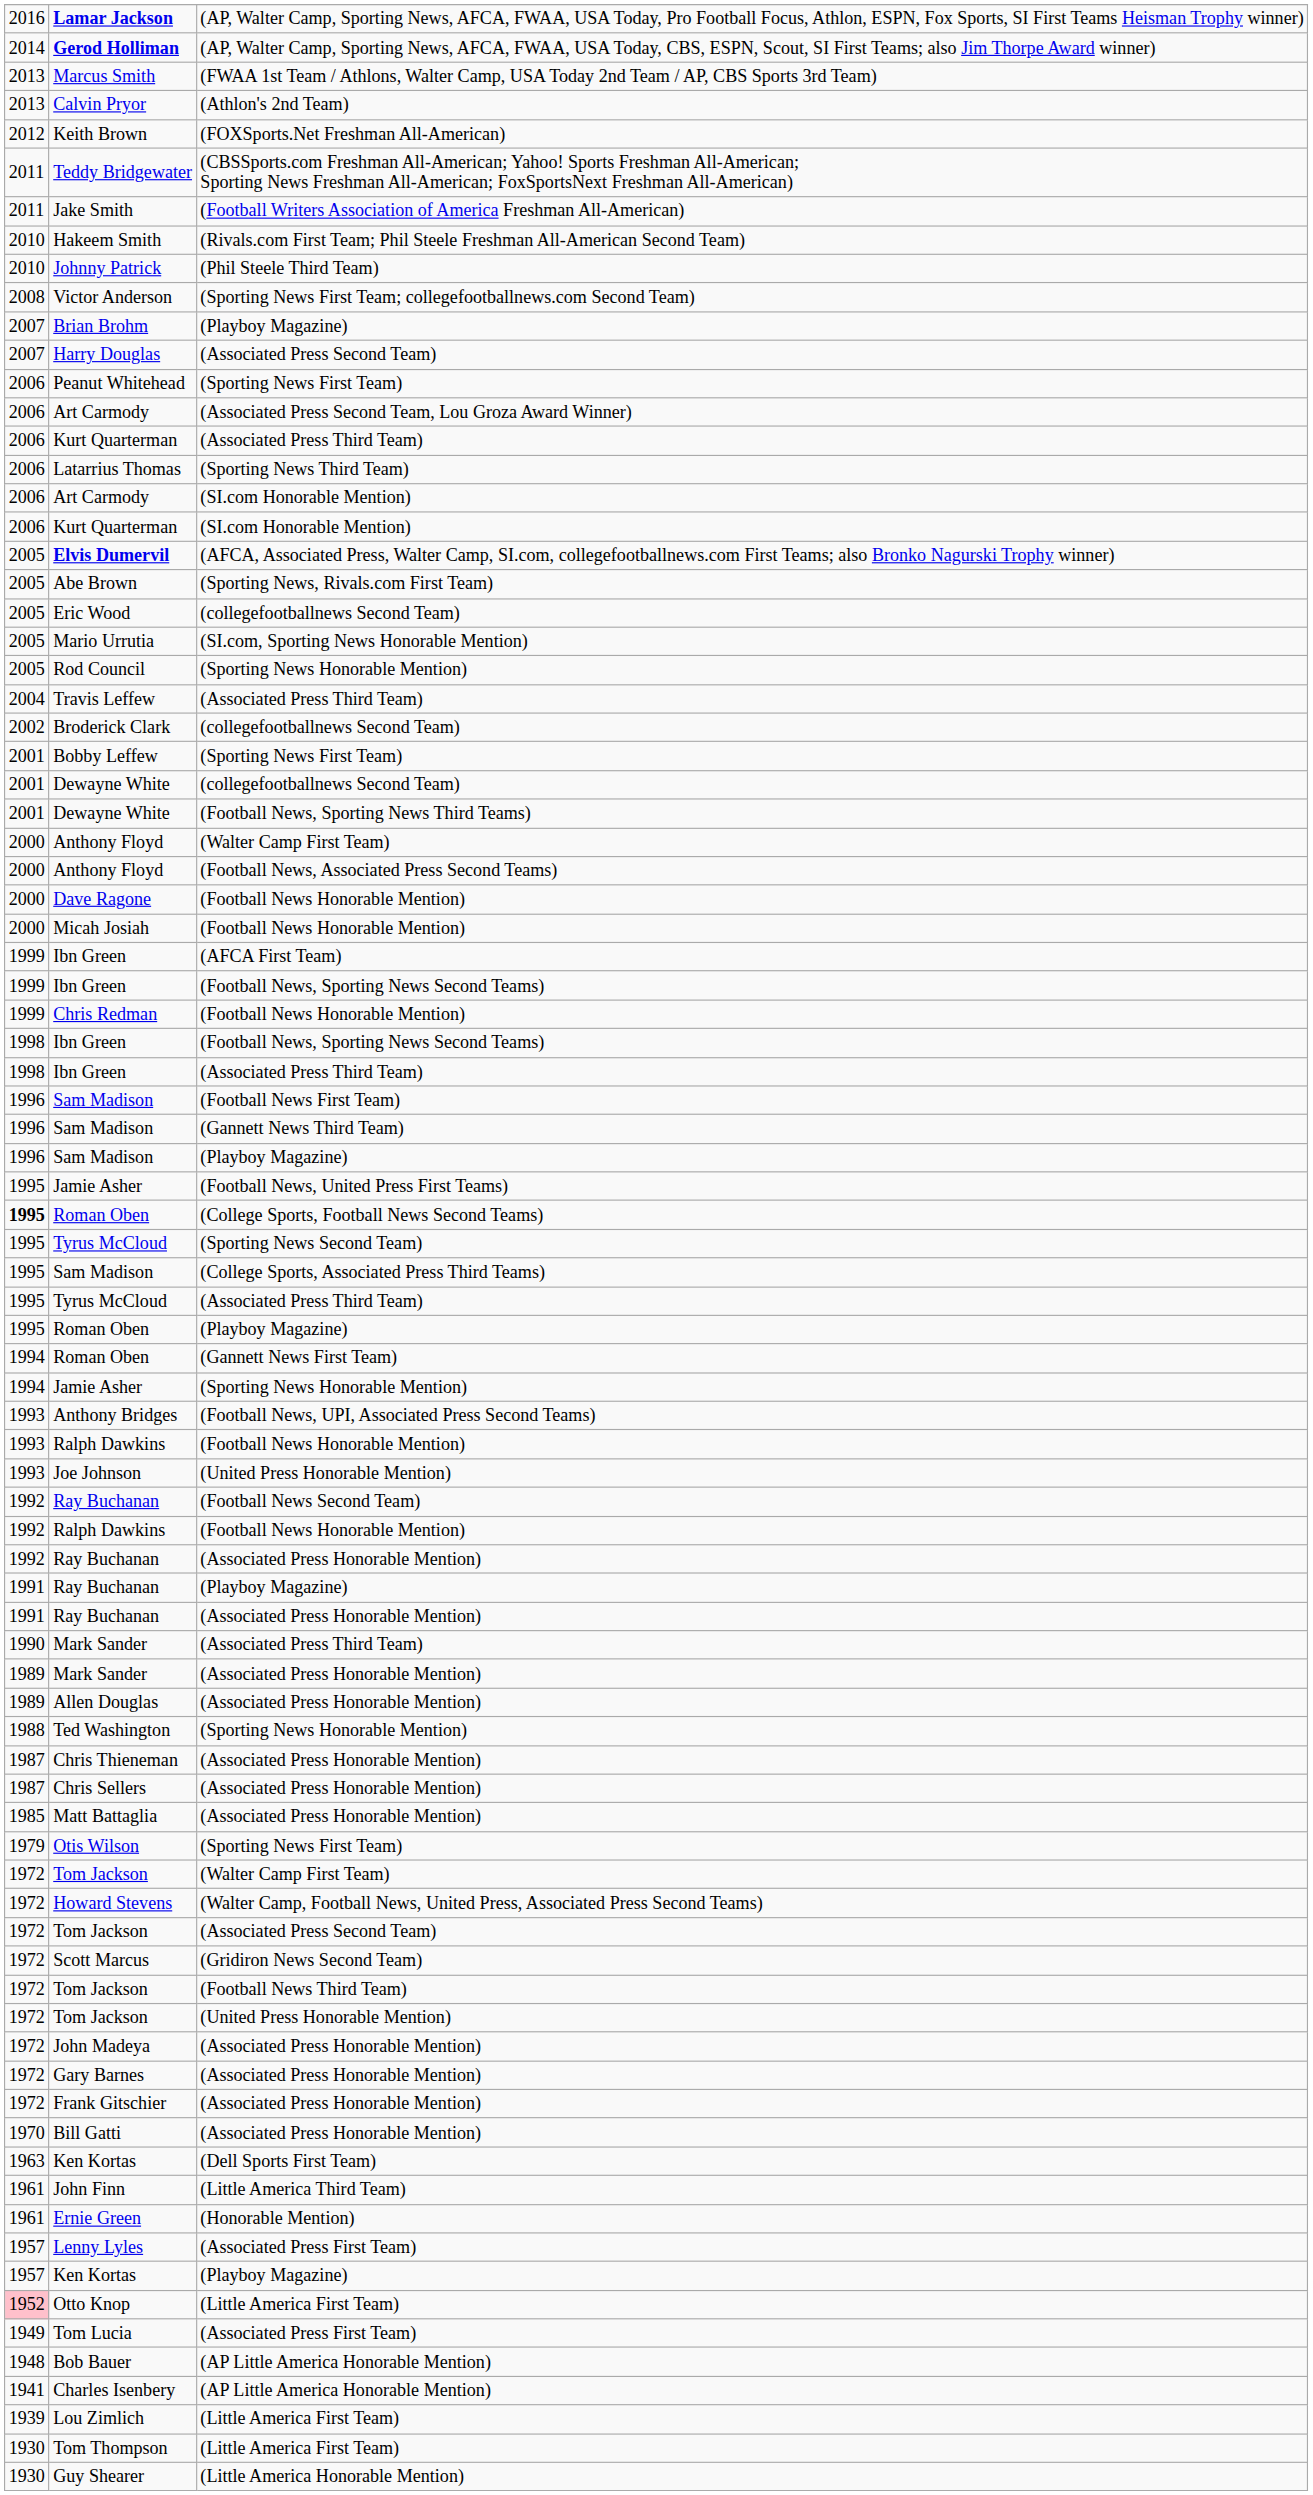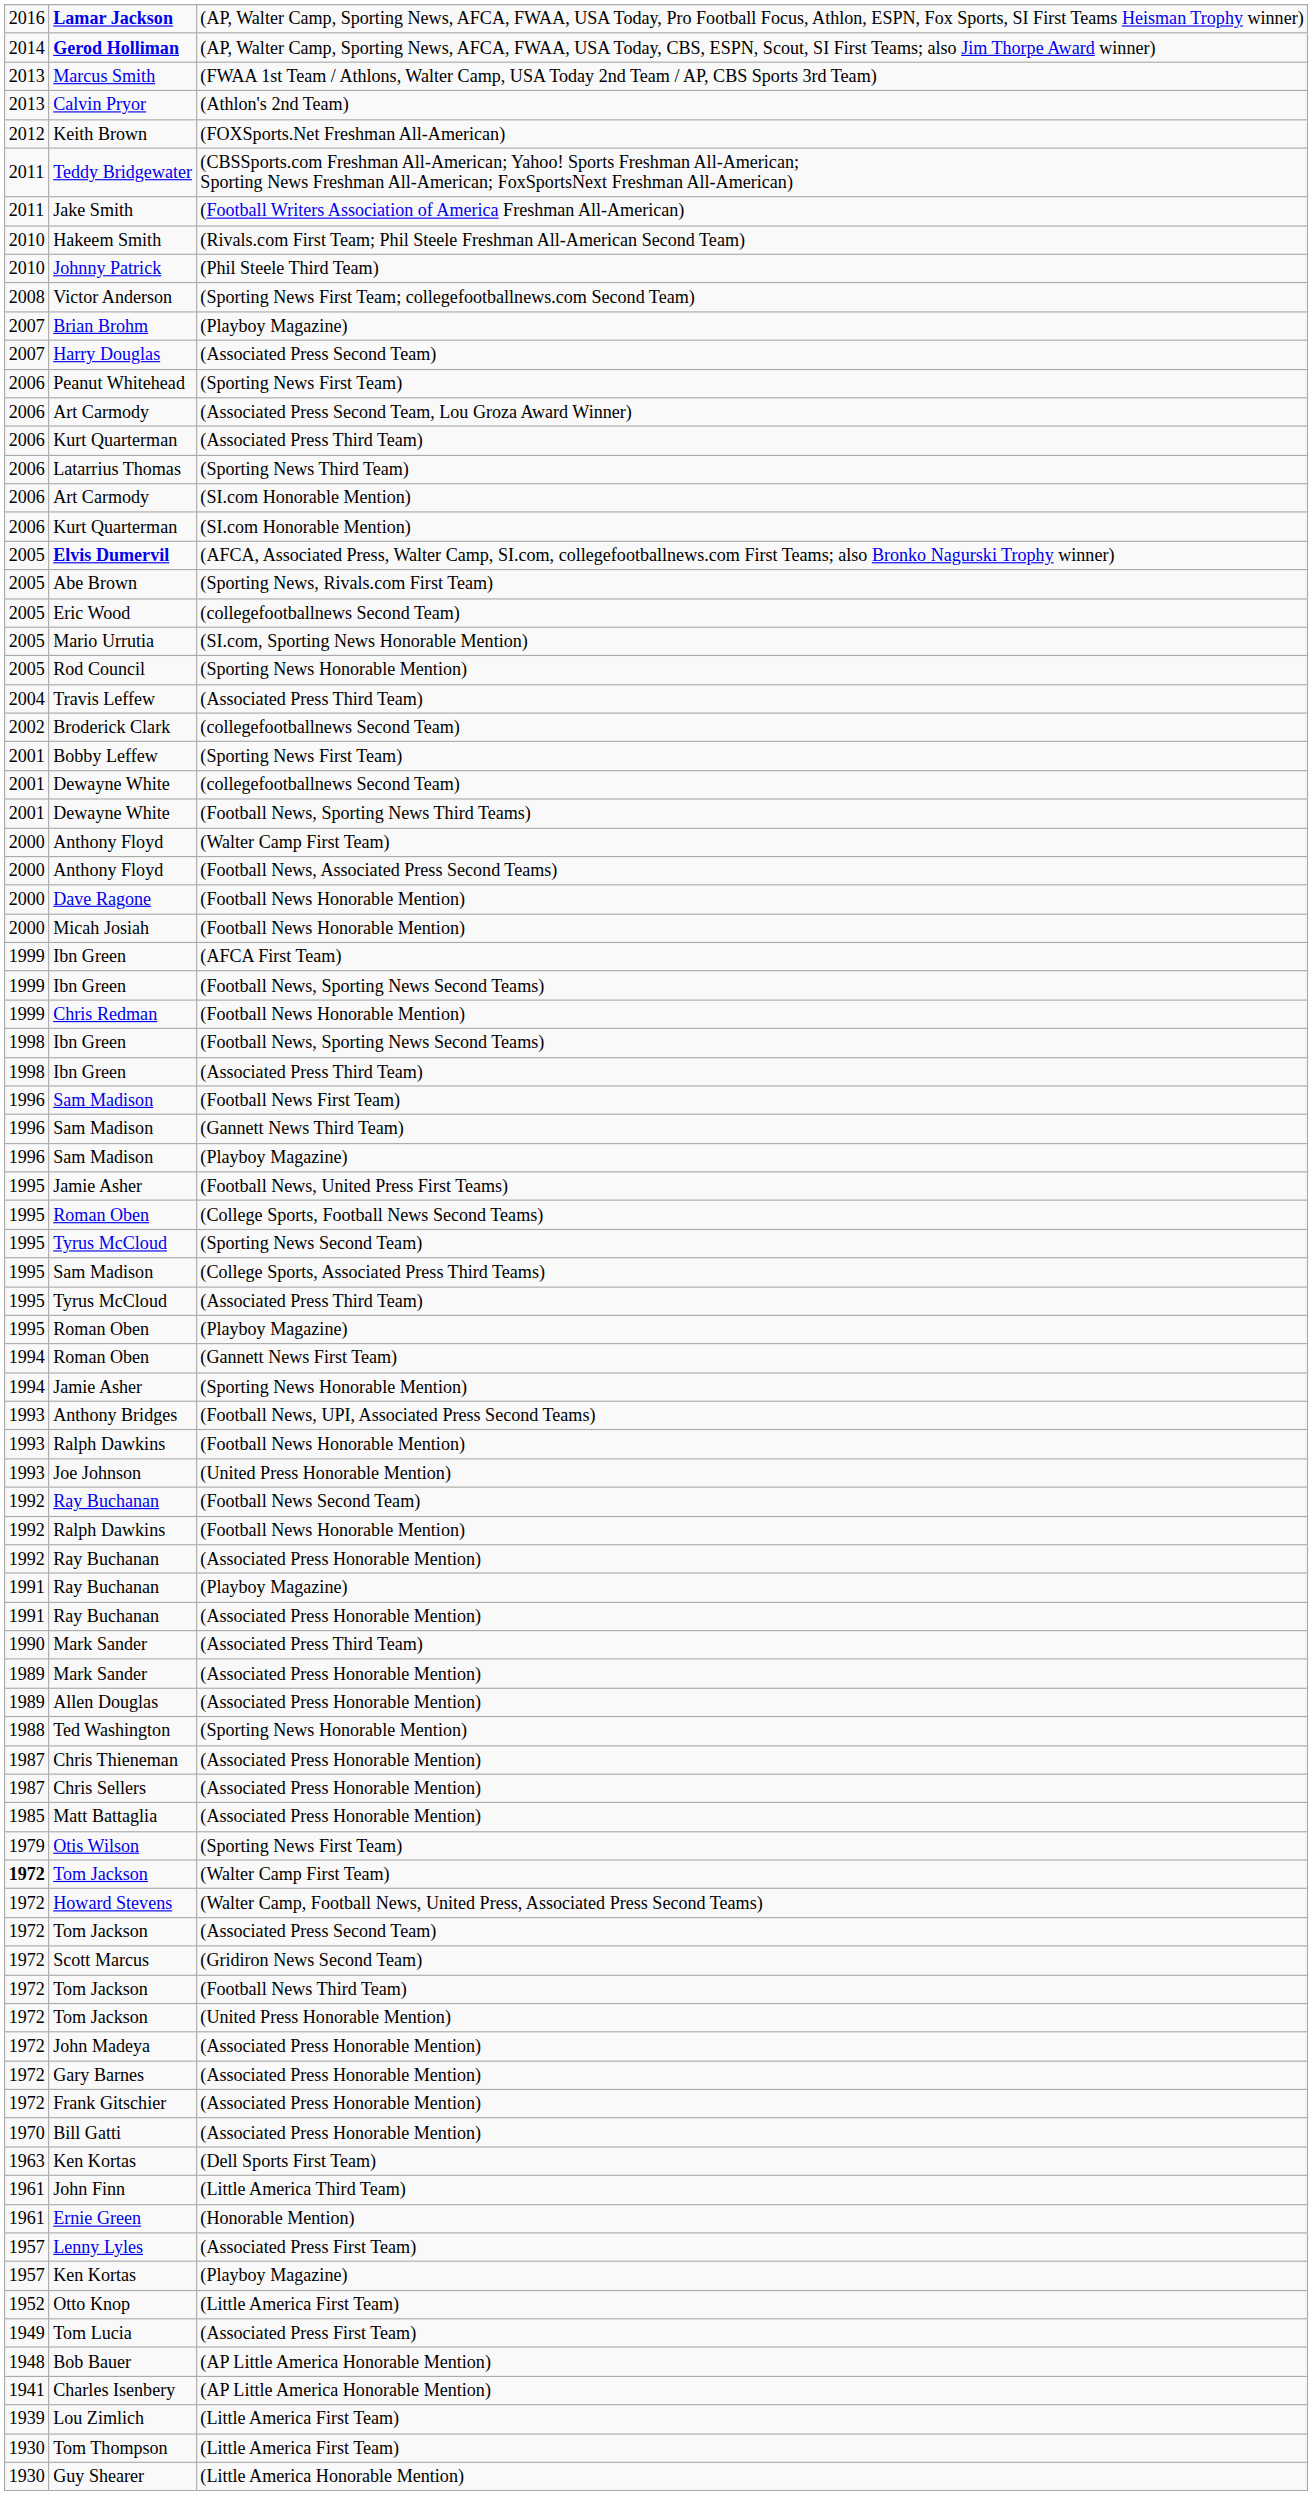(27, 1214) bold -> (27, 1214) normal
(27, 1874) normal -> (27, 1874) bold
(27, 2304) pink background -> (27, 2304) no background
